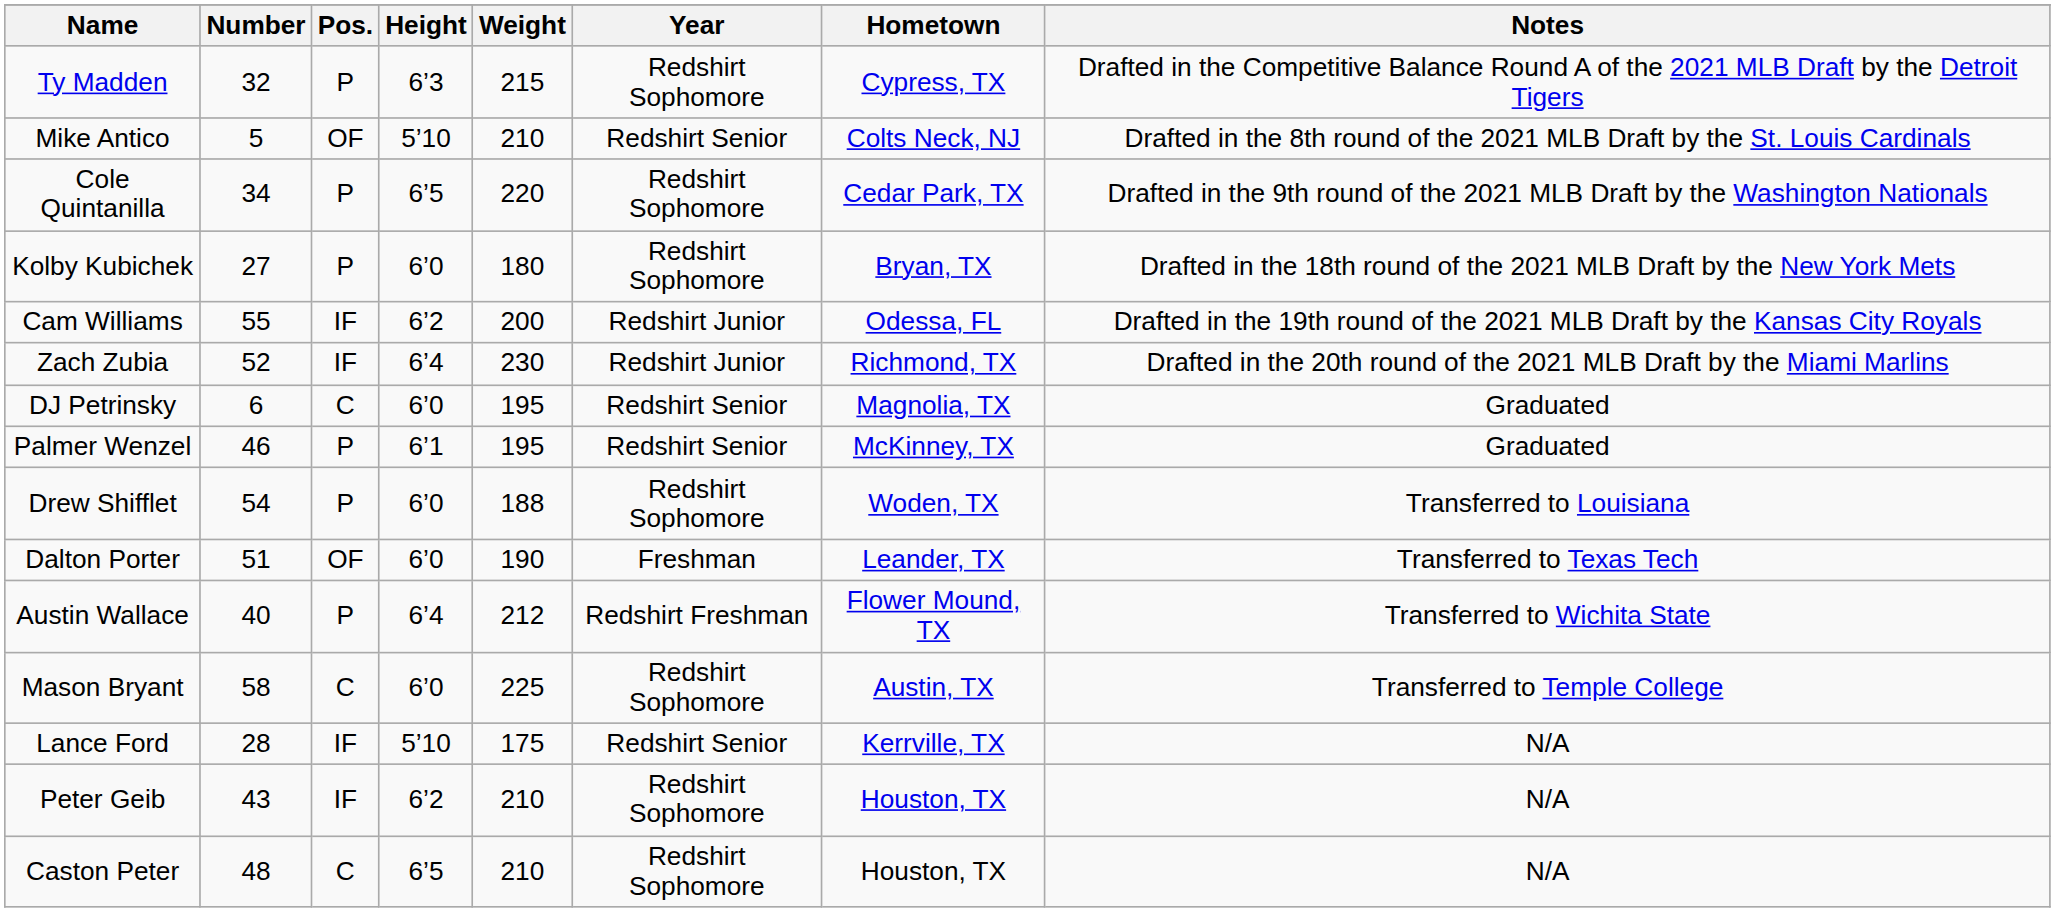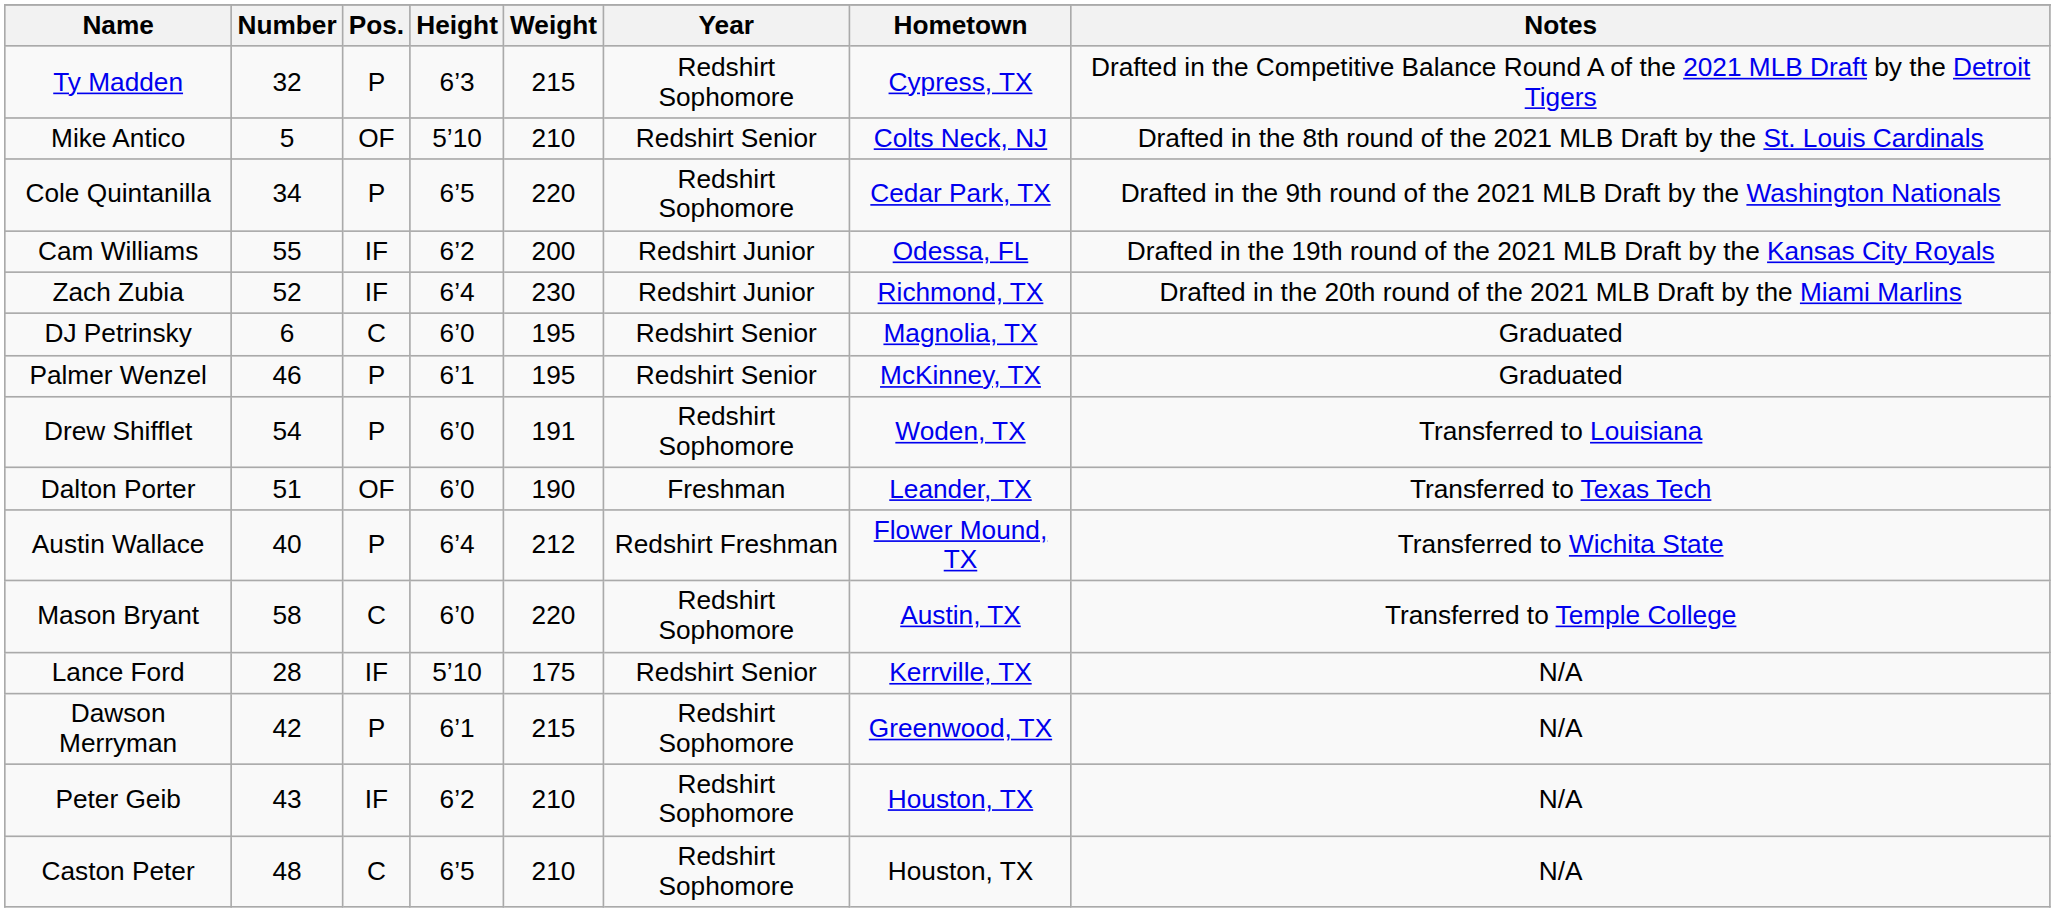- row: (103, 265)
(522, 503) 188 -> (553, 432) 191
(522, 687) 225 -> (553, 615) 220
+ row: (118, 728)
